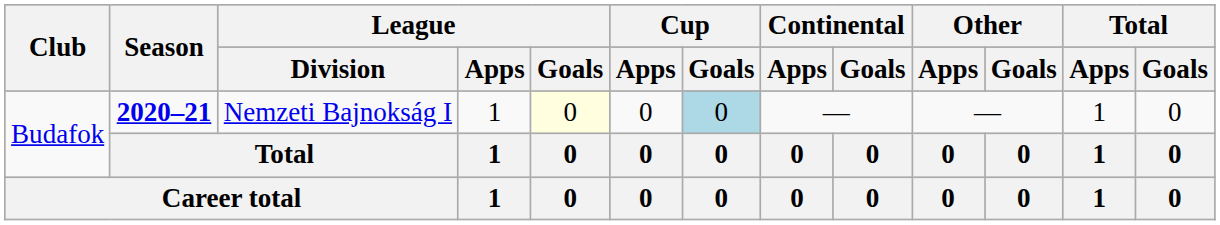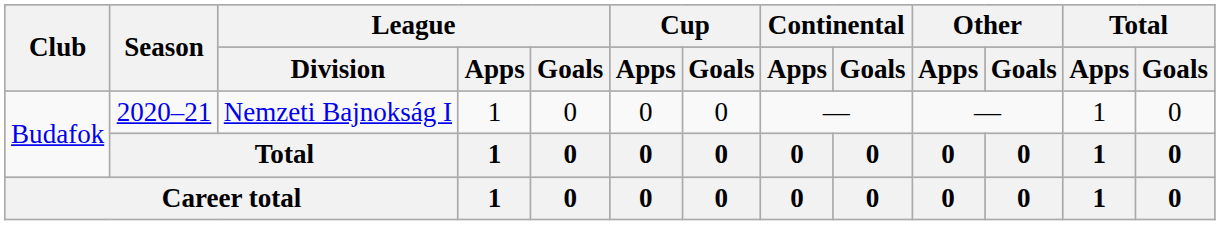(164, 111) bold -> (164, 111) normal
(570, 111) lightyellow background -> (570, 111) no background
(721, 111) lightblue background -> (721, 111) no background
